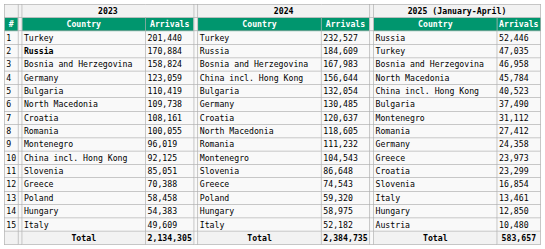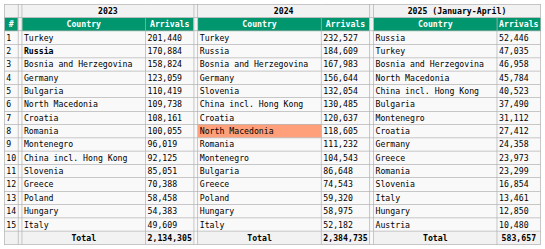(251, 78) China incl. Hong Kong -> (217, 78) Germany
(219, 91) Bulgaria -> (219, 91) Slovenia
(217, 104) Germany -> (251, 104) China incl. Hong Kong
(237, 131) no background -> (237, 131) lightsalmon background
(393, 131) Romania -> (393, 131) Croatia
(219, 171) Slovenia -> (219, 171) Bulgaria
(393, 171) Croatia -> (393, 171) Romania
